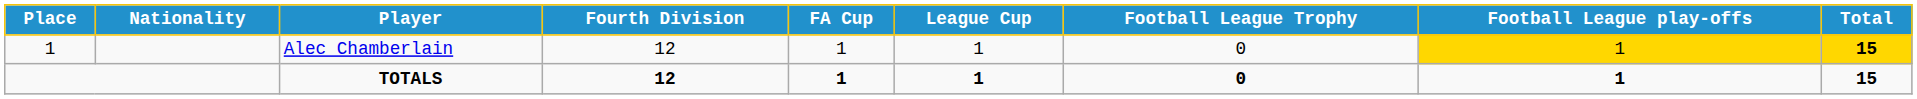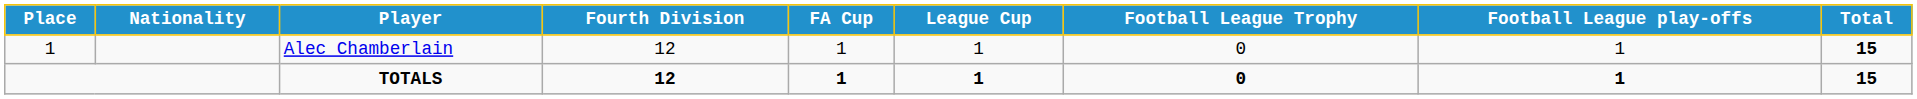(1620, 49) gold background -> (1620, 49) no background
(1867, 49) gold background -> (1867, 49) no background
